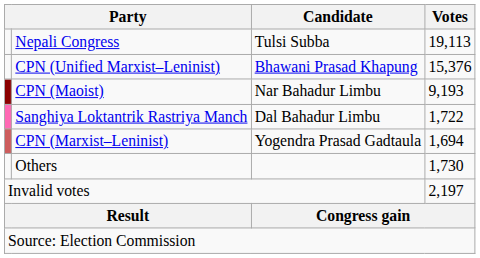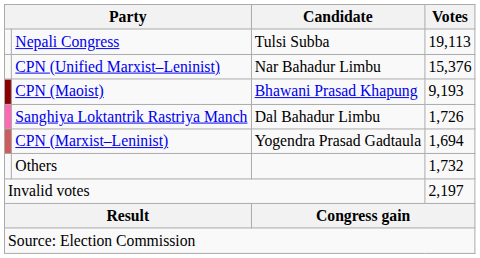(336, 66) Bhawani Prasad Khapung -> (318, 66) Nar Bahadur Limbu
(318, 91) Nar Bahadur Limbu -> (336, 91) Bhawani Prasad Khapung
(446, 116) 1,722 -> (446, 116) 1,726
(446, 166) 1,730 -> (446, 166) 1,732
